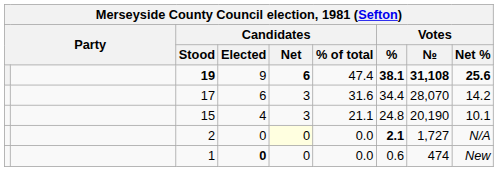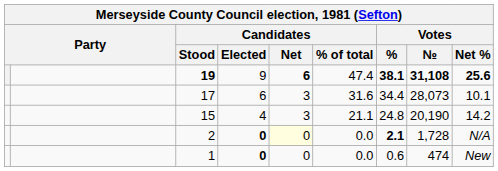(430, 96) 28,070 -> (430, 96) 28,073
(478, 96) 14.2 -> (478, 96) 10.1
(478, 116) 10.1 -> (478, 116) 14.2
(263, 136) normal -> (263, 136) bold
(433, 136) 1,727 -> (433, 136) 1,728
